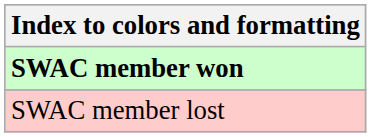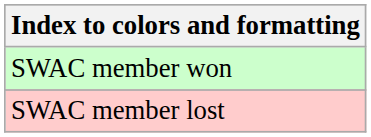(127, 68) bold -> (122, 68) normal
